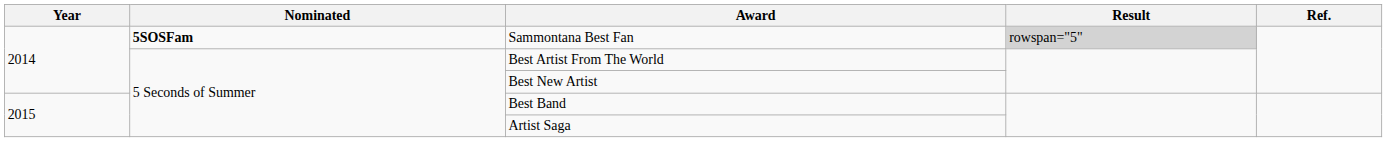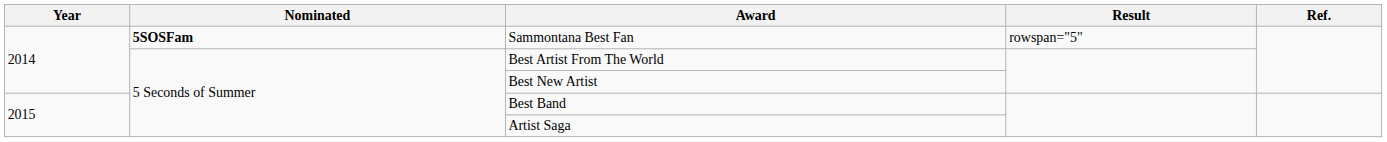(1046, 37) lightgrey background -> (1046, 37) no background
